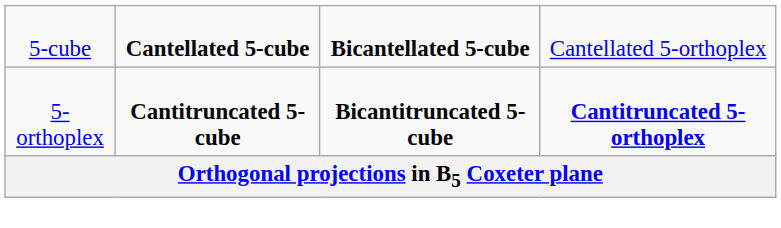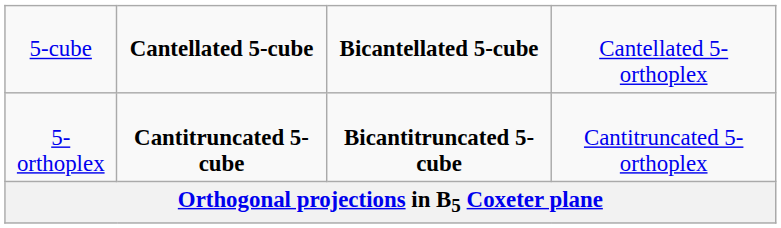(658, 124) bold -> (664, 149) normal
